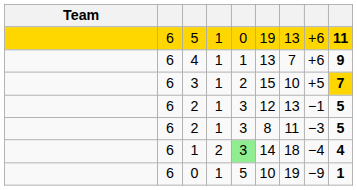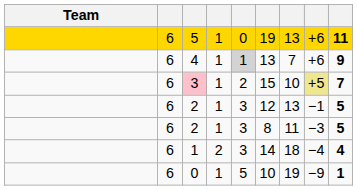(243, 60) no background -> (243, 60) lightgrey background
(194, 83) no background -> (194, 83) pink background
(316, 83) no background -> (316, 83) khaki background
(341, 83) gold background -> (341, 83) no background
(243, 151) lightgreen background -> (243, 151) no background
